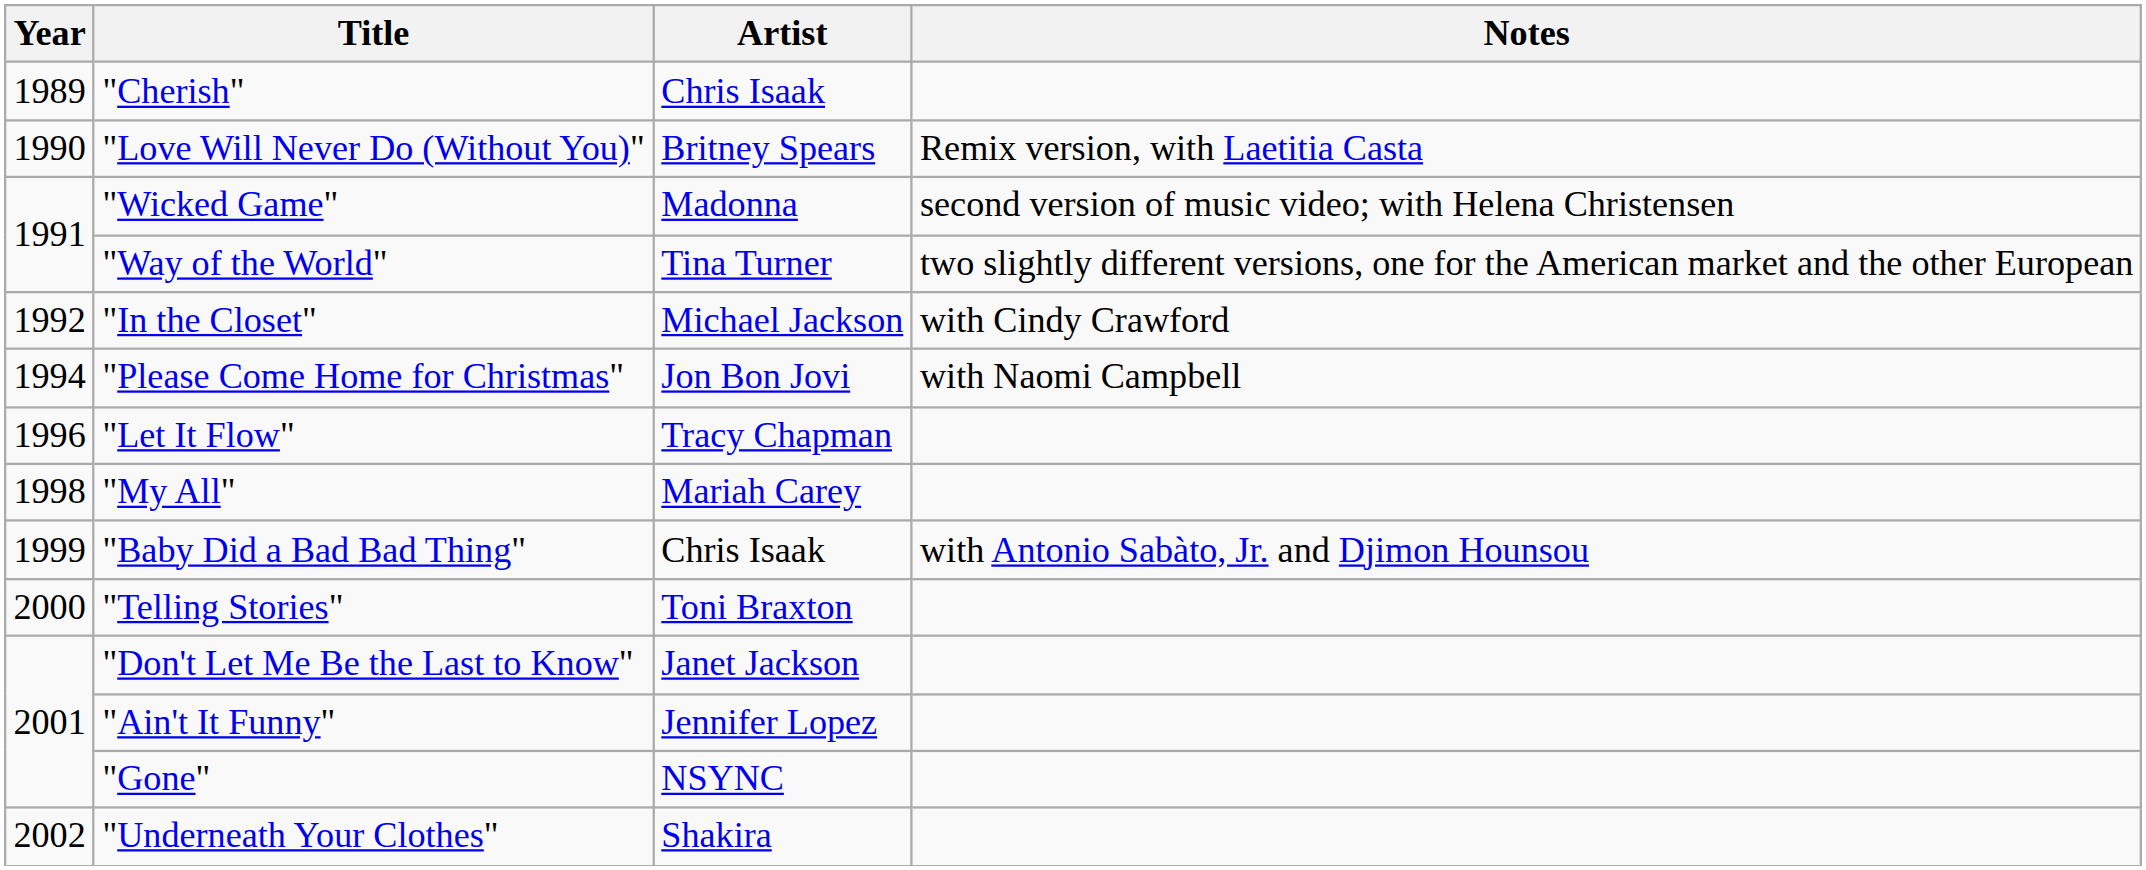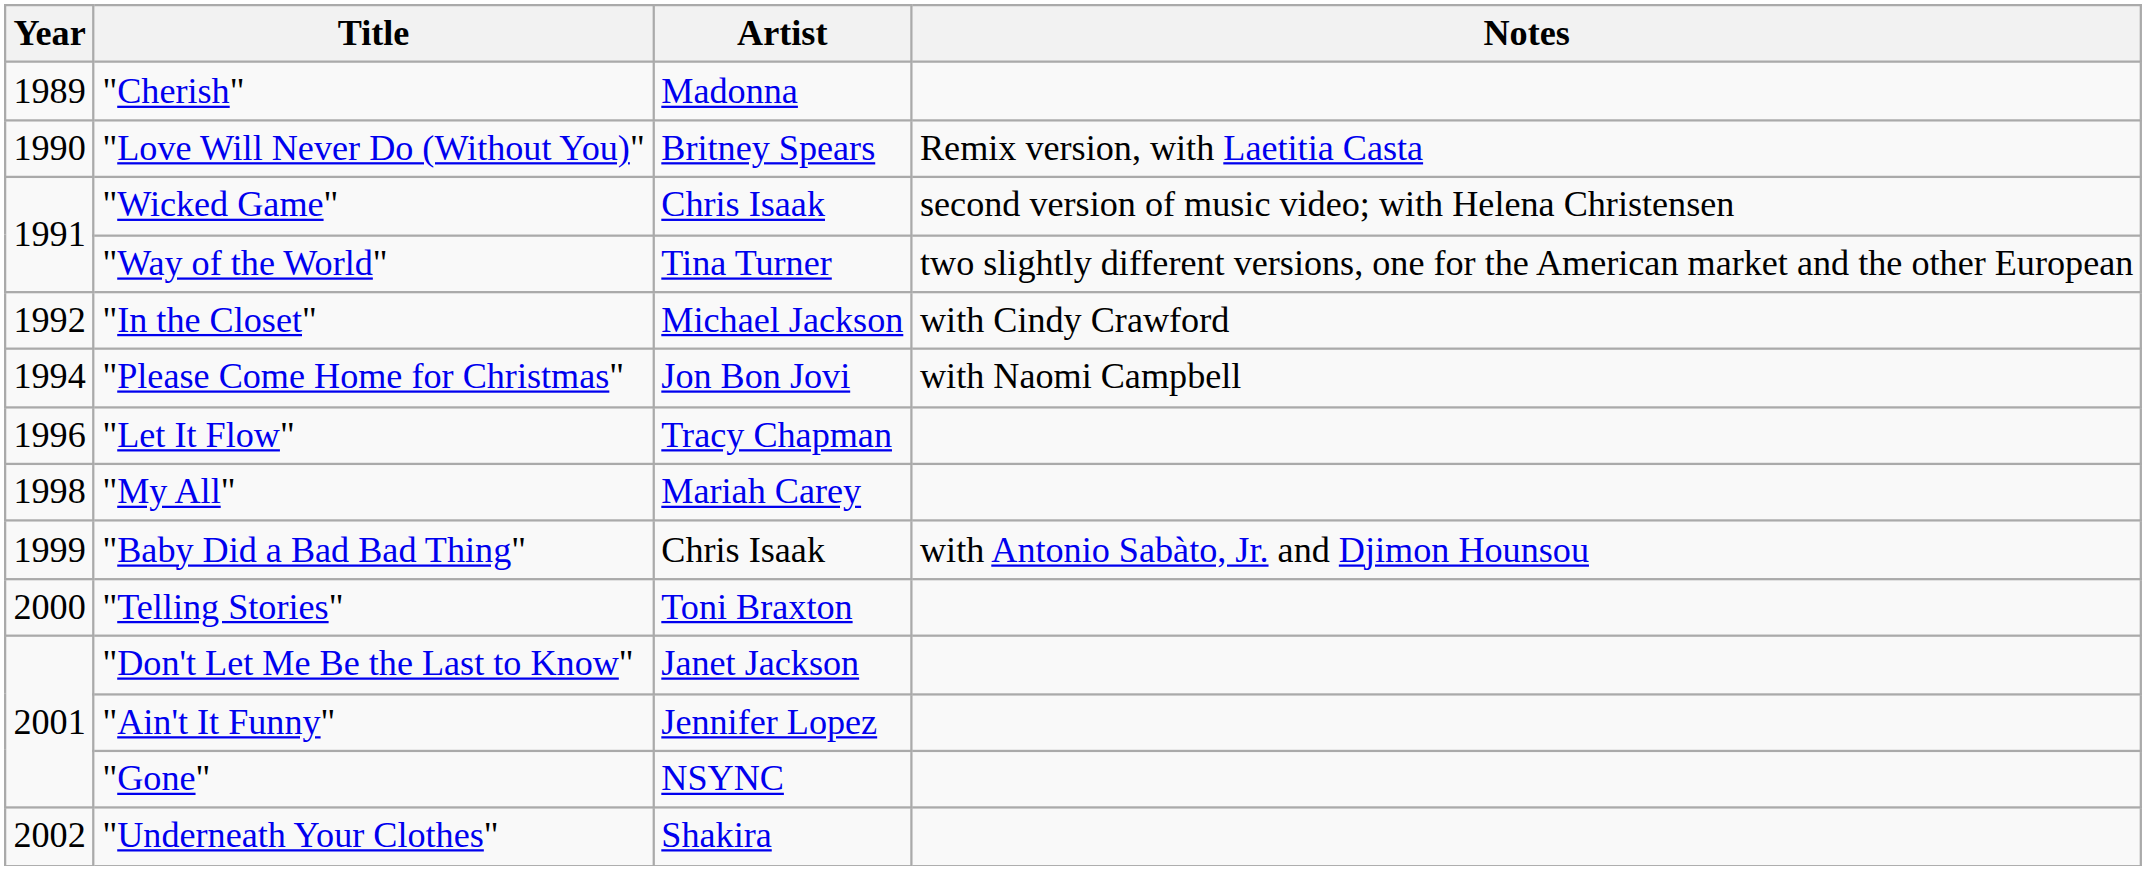(743, 90) Chris Isaak -> (730, 90) Madonna
(730, 205) Madonna -> (743, 205) Chris Isaak
